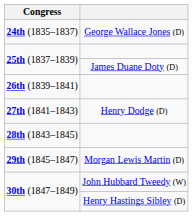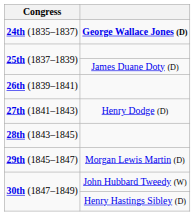(134, 32) normal -> (135, 32) bold
